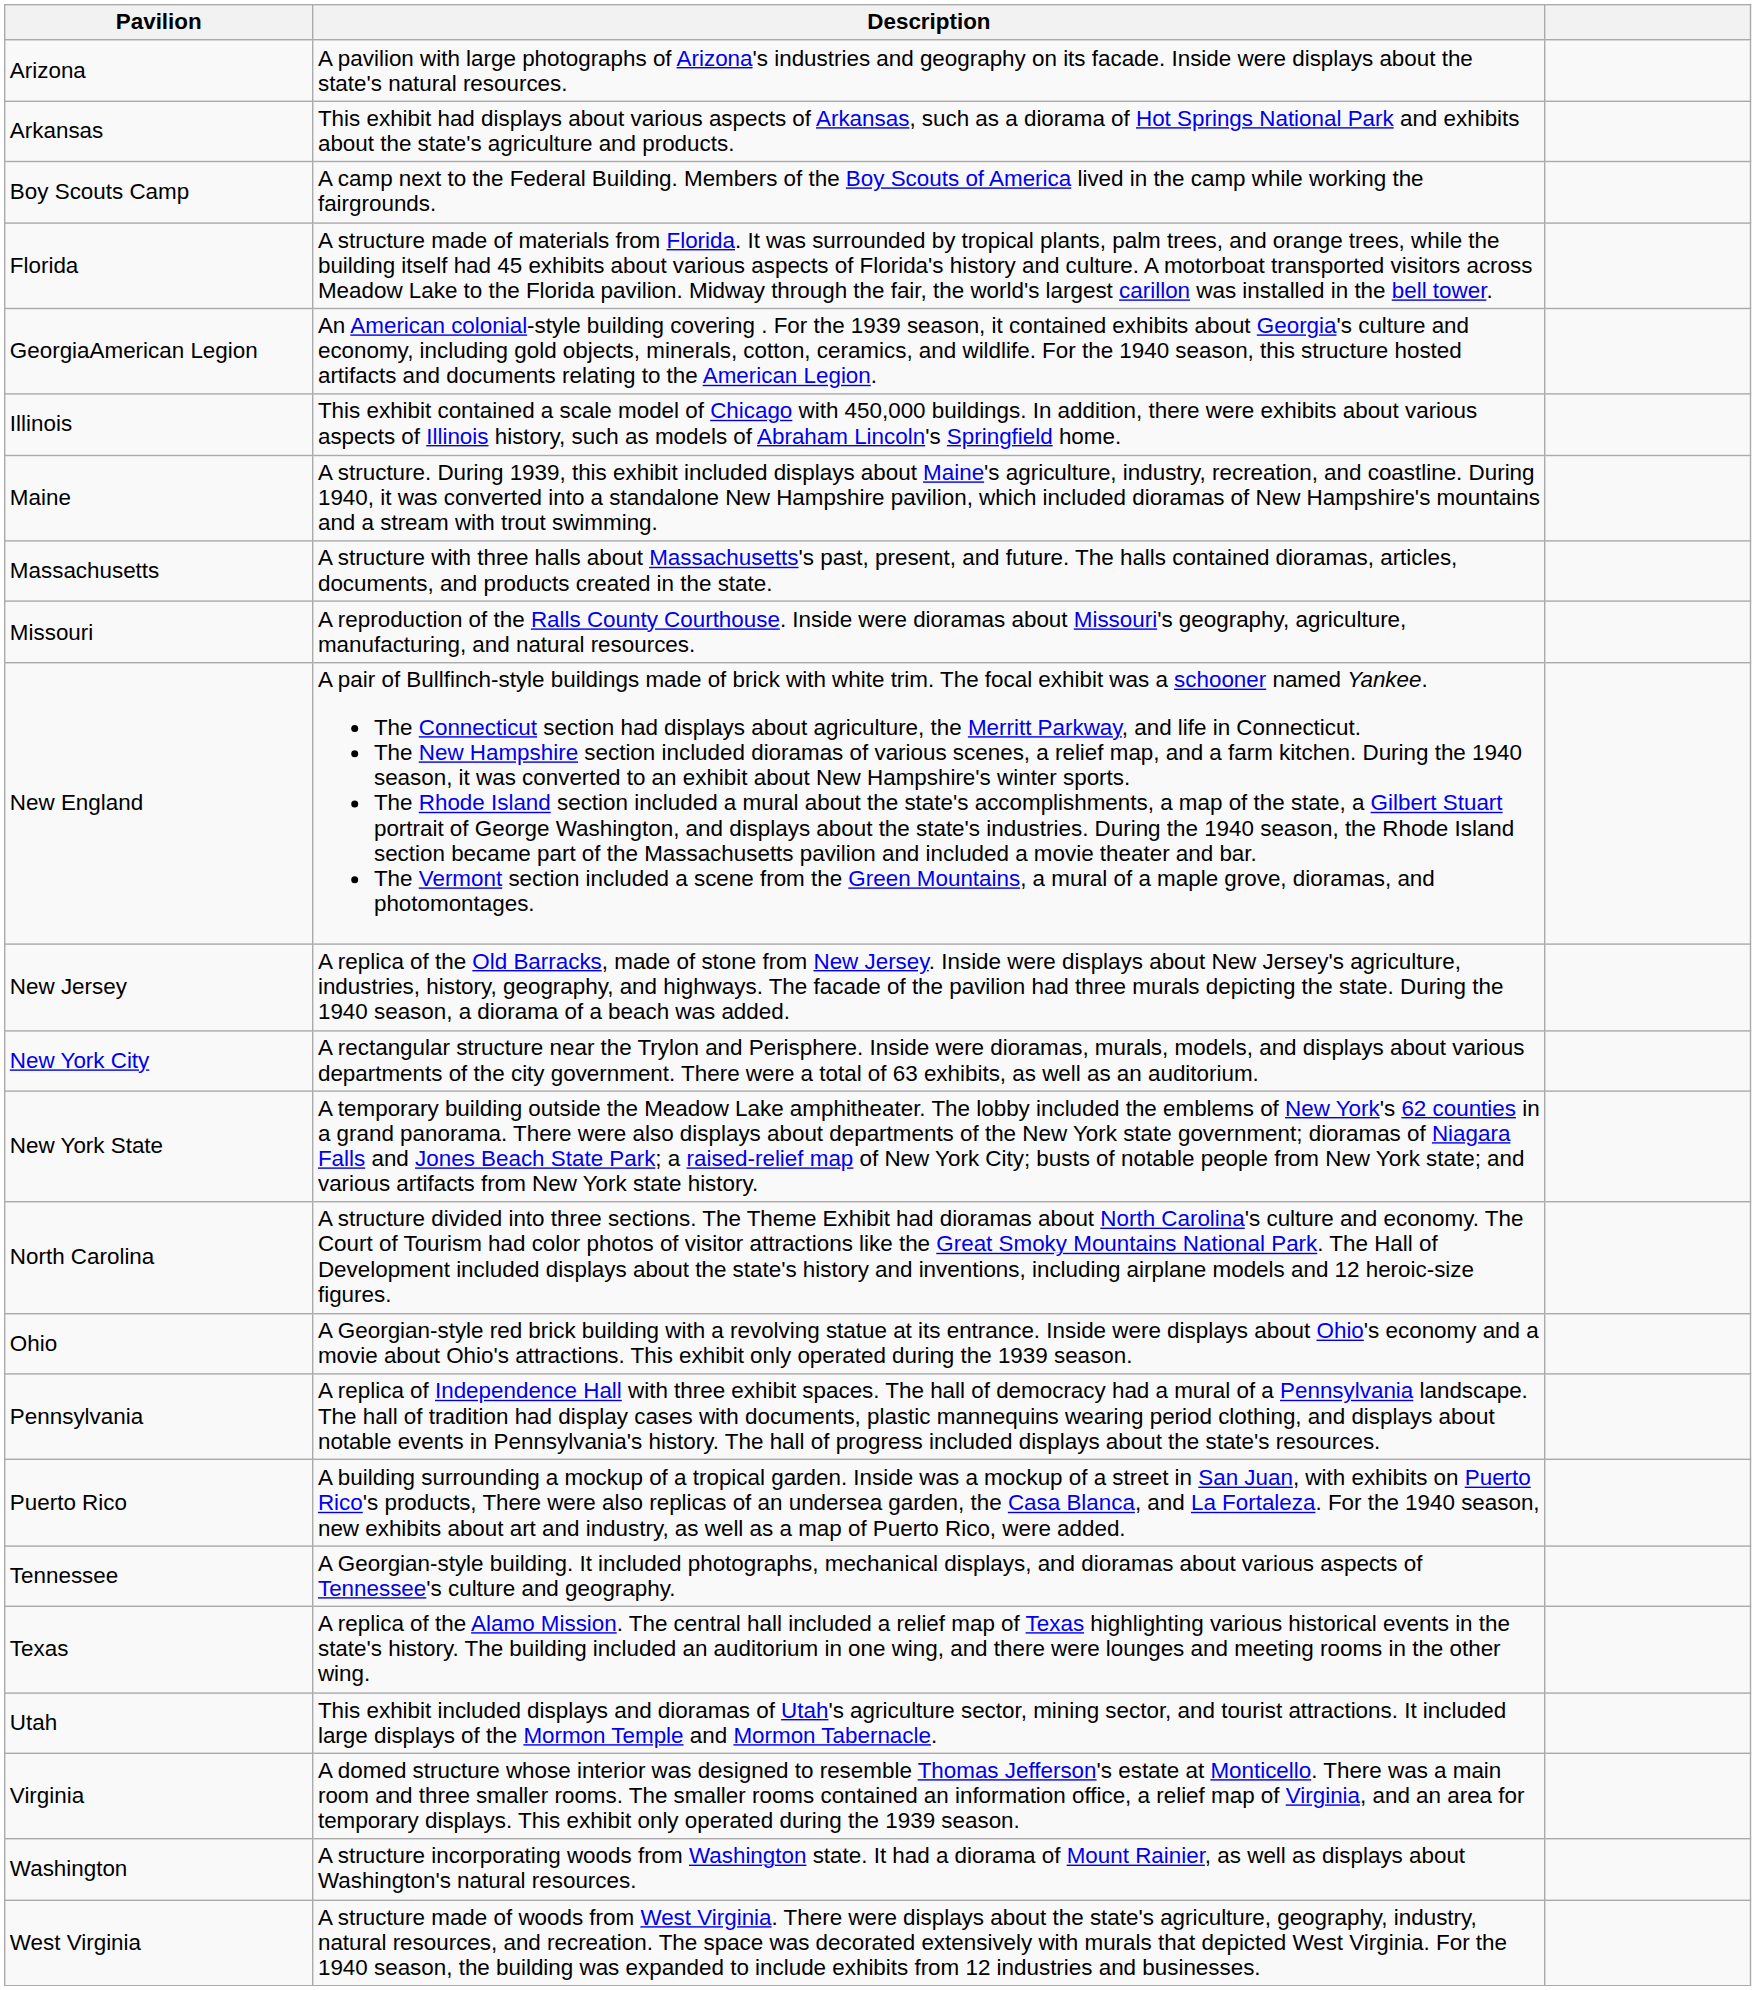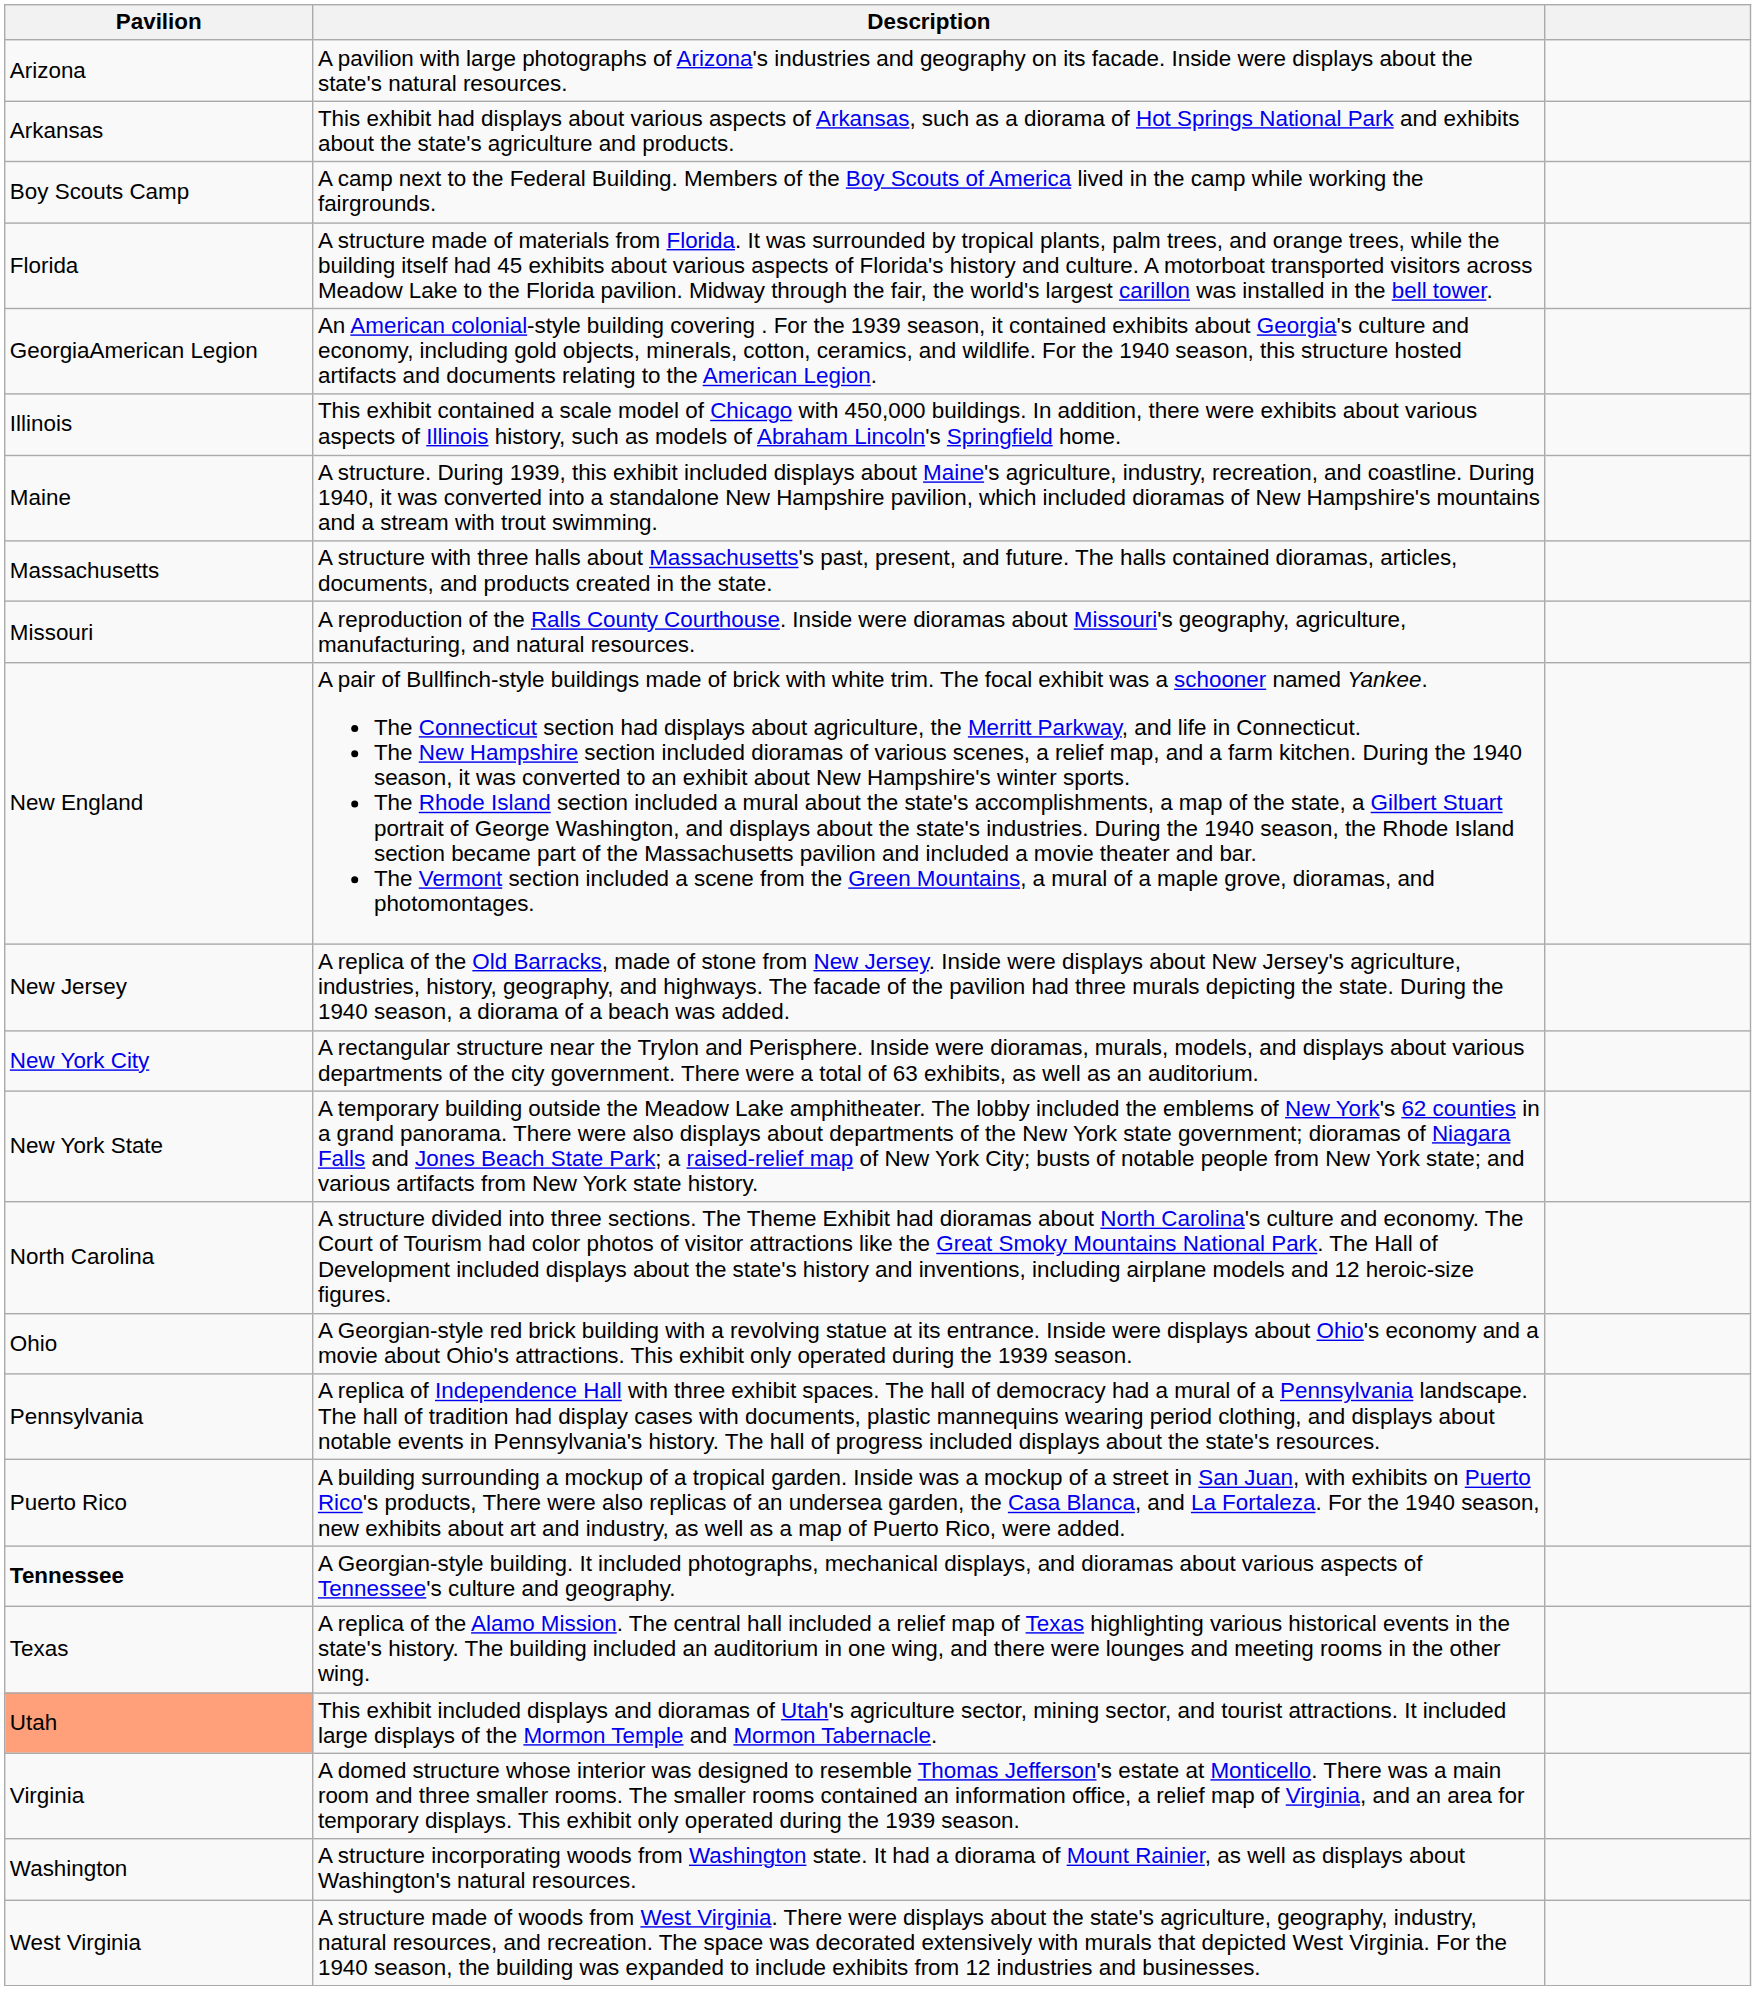(64, 1575) normal -> (67, 1575) bold
(34, 1722) no background -> (34, 1722) lightsalmon background
